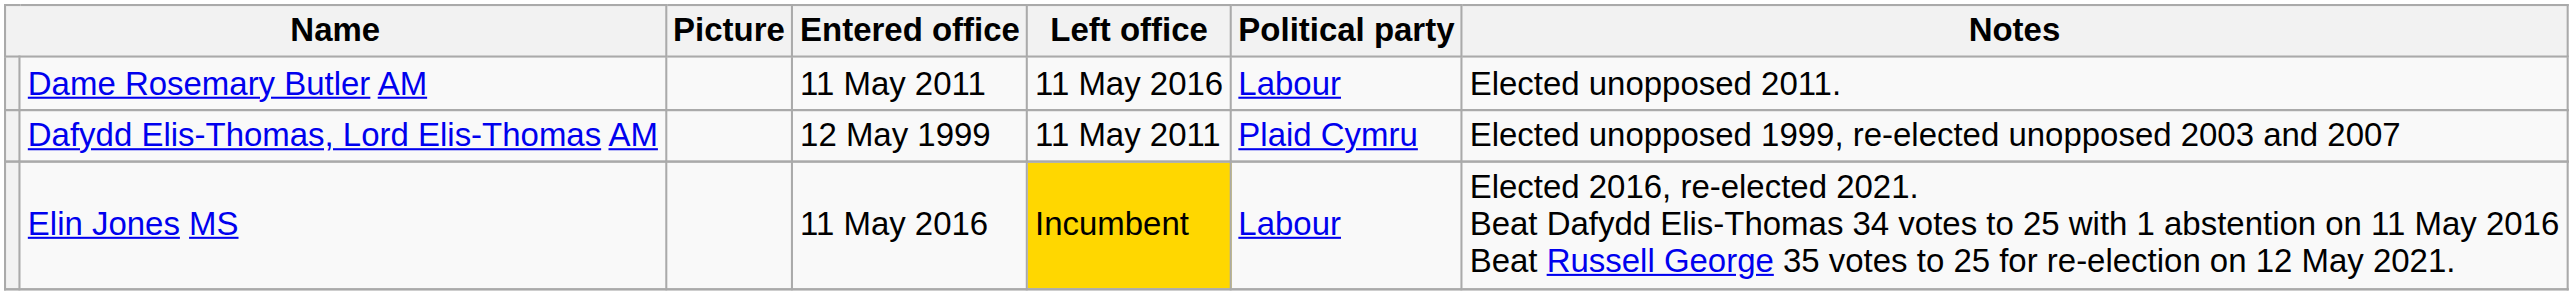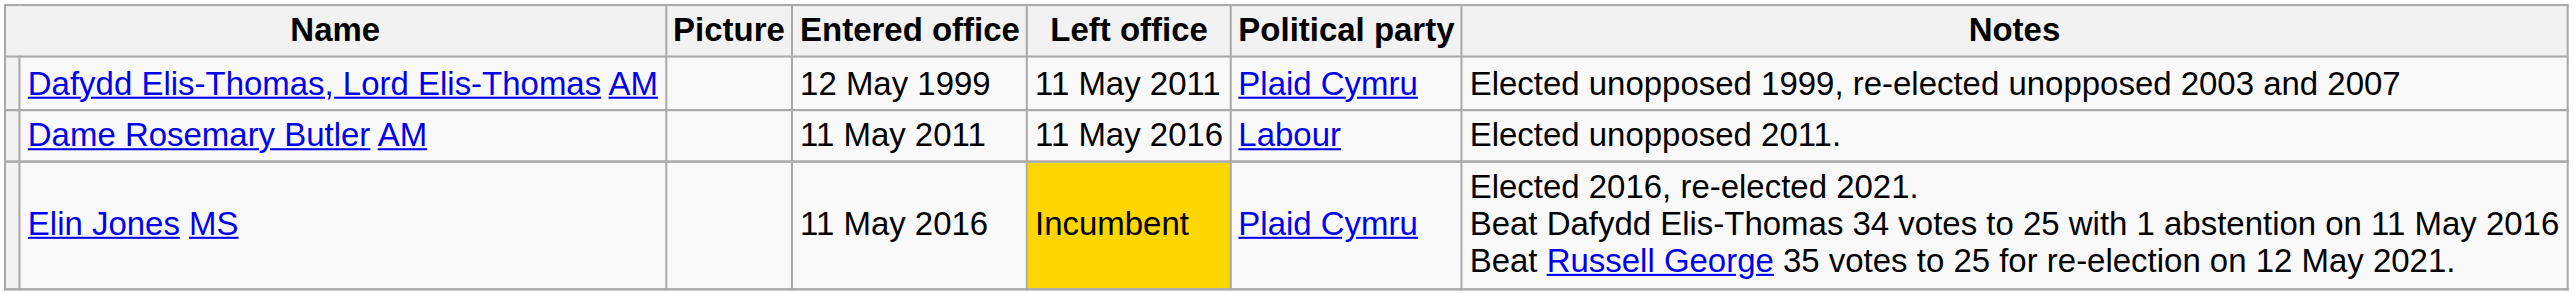rows swapped: (343, 135) <-> (227, 82)
(1290, 224) Labour -> (1328, 224) Plaid Cymru
